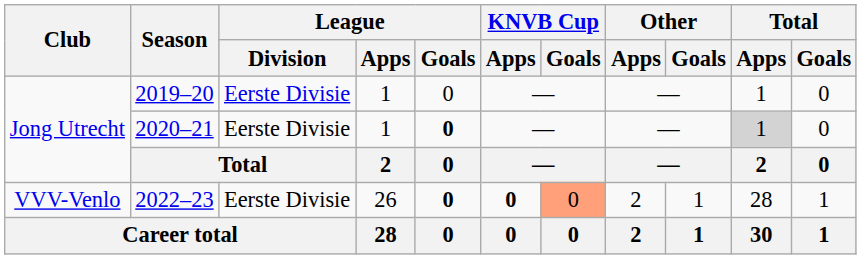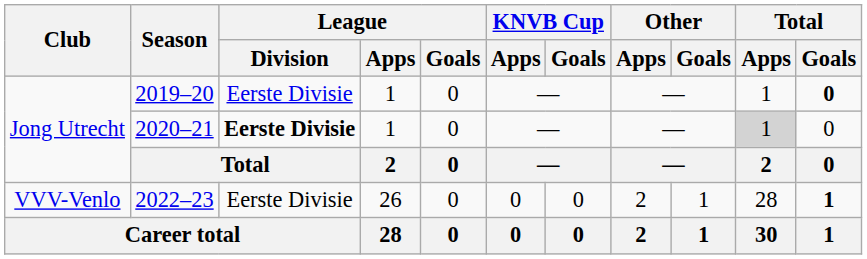(824, 93) normal -> (829, 93) bold
(287, 128) normal -> (290, 128) bold
(448, 128) bold -> (453, 128) normal
(448, 199) bold -> (453, 199) normal
(511, 199) bold -> (516, 199) normal
(573, 199) lightsalmon background -> (578, 199) no background
(824, 199) normal -> (829, 199) bold
